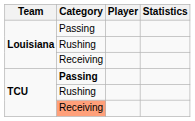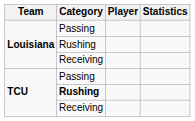(78, 76) bold -> (77, 76) normal
(77, 92) normal -> (79, 92) bold
(81, 108) lightsalmon background -> (81, 108) no background
